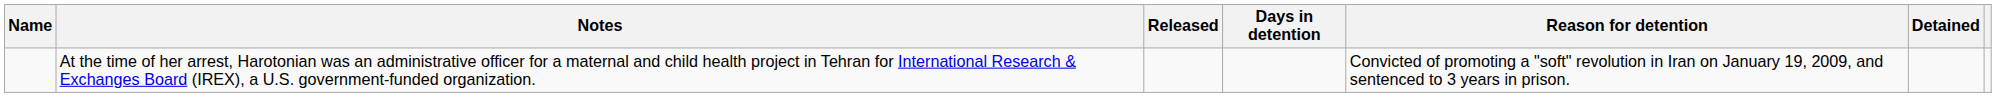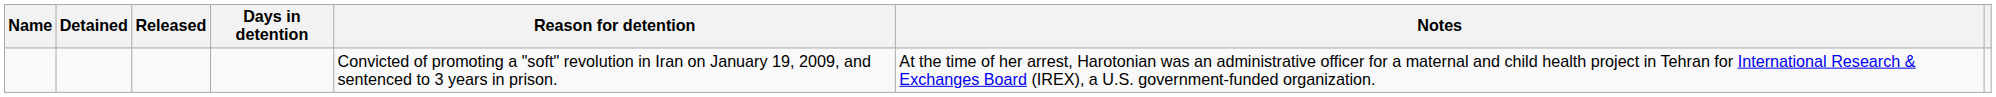columns swapped: (1946, 26) <-> (600, 26)
